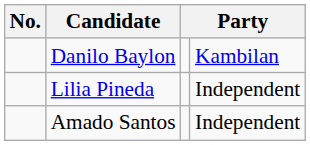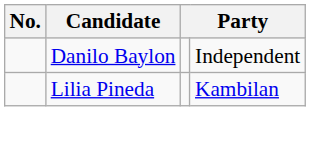(237, 55) Kambilan -> (248, 55) Independent
(248, 88) Independent -> (237, 88) Kambilan
- row: (113, 122)
